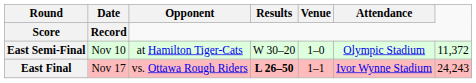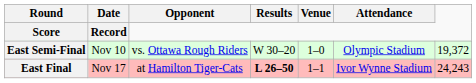(190, 50) at Hamilton Tiger-Cats -> (190, 50) vs. Ottawa Rough Riders
(453, 50) 11,372 -> (453, 50) 19,372
(190, 68) vs. Ottawa Rough Riders -> (190, 68) at Hamilton Tiger-Cats
